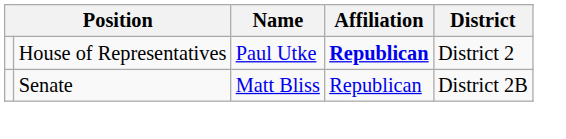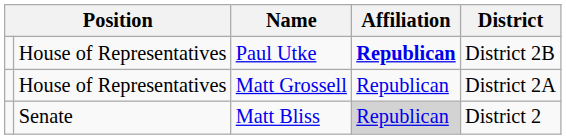(476, 52) District 2 -> (510, 52) District 2B
+ row: (291, 85)
(375, 85) no background -> (403, 117) lightgrey background
(483, 85) District 2B -> (503, 117) District 2
